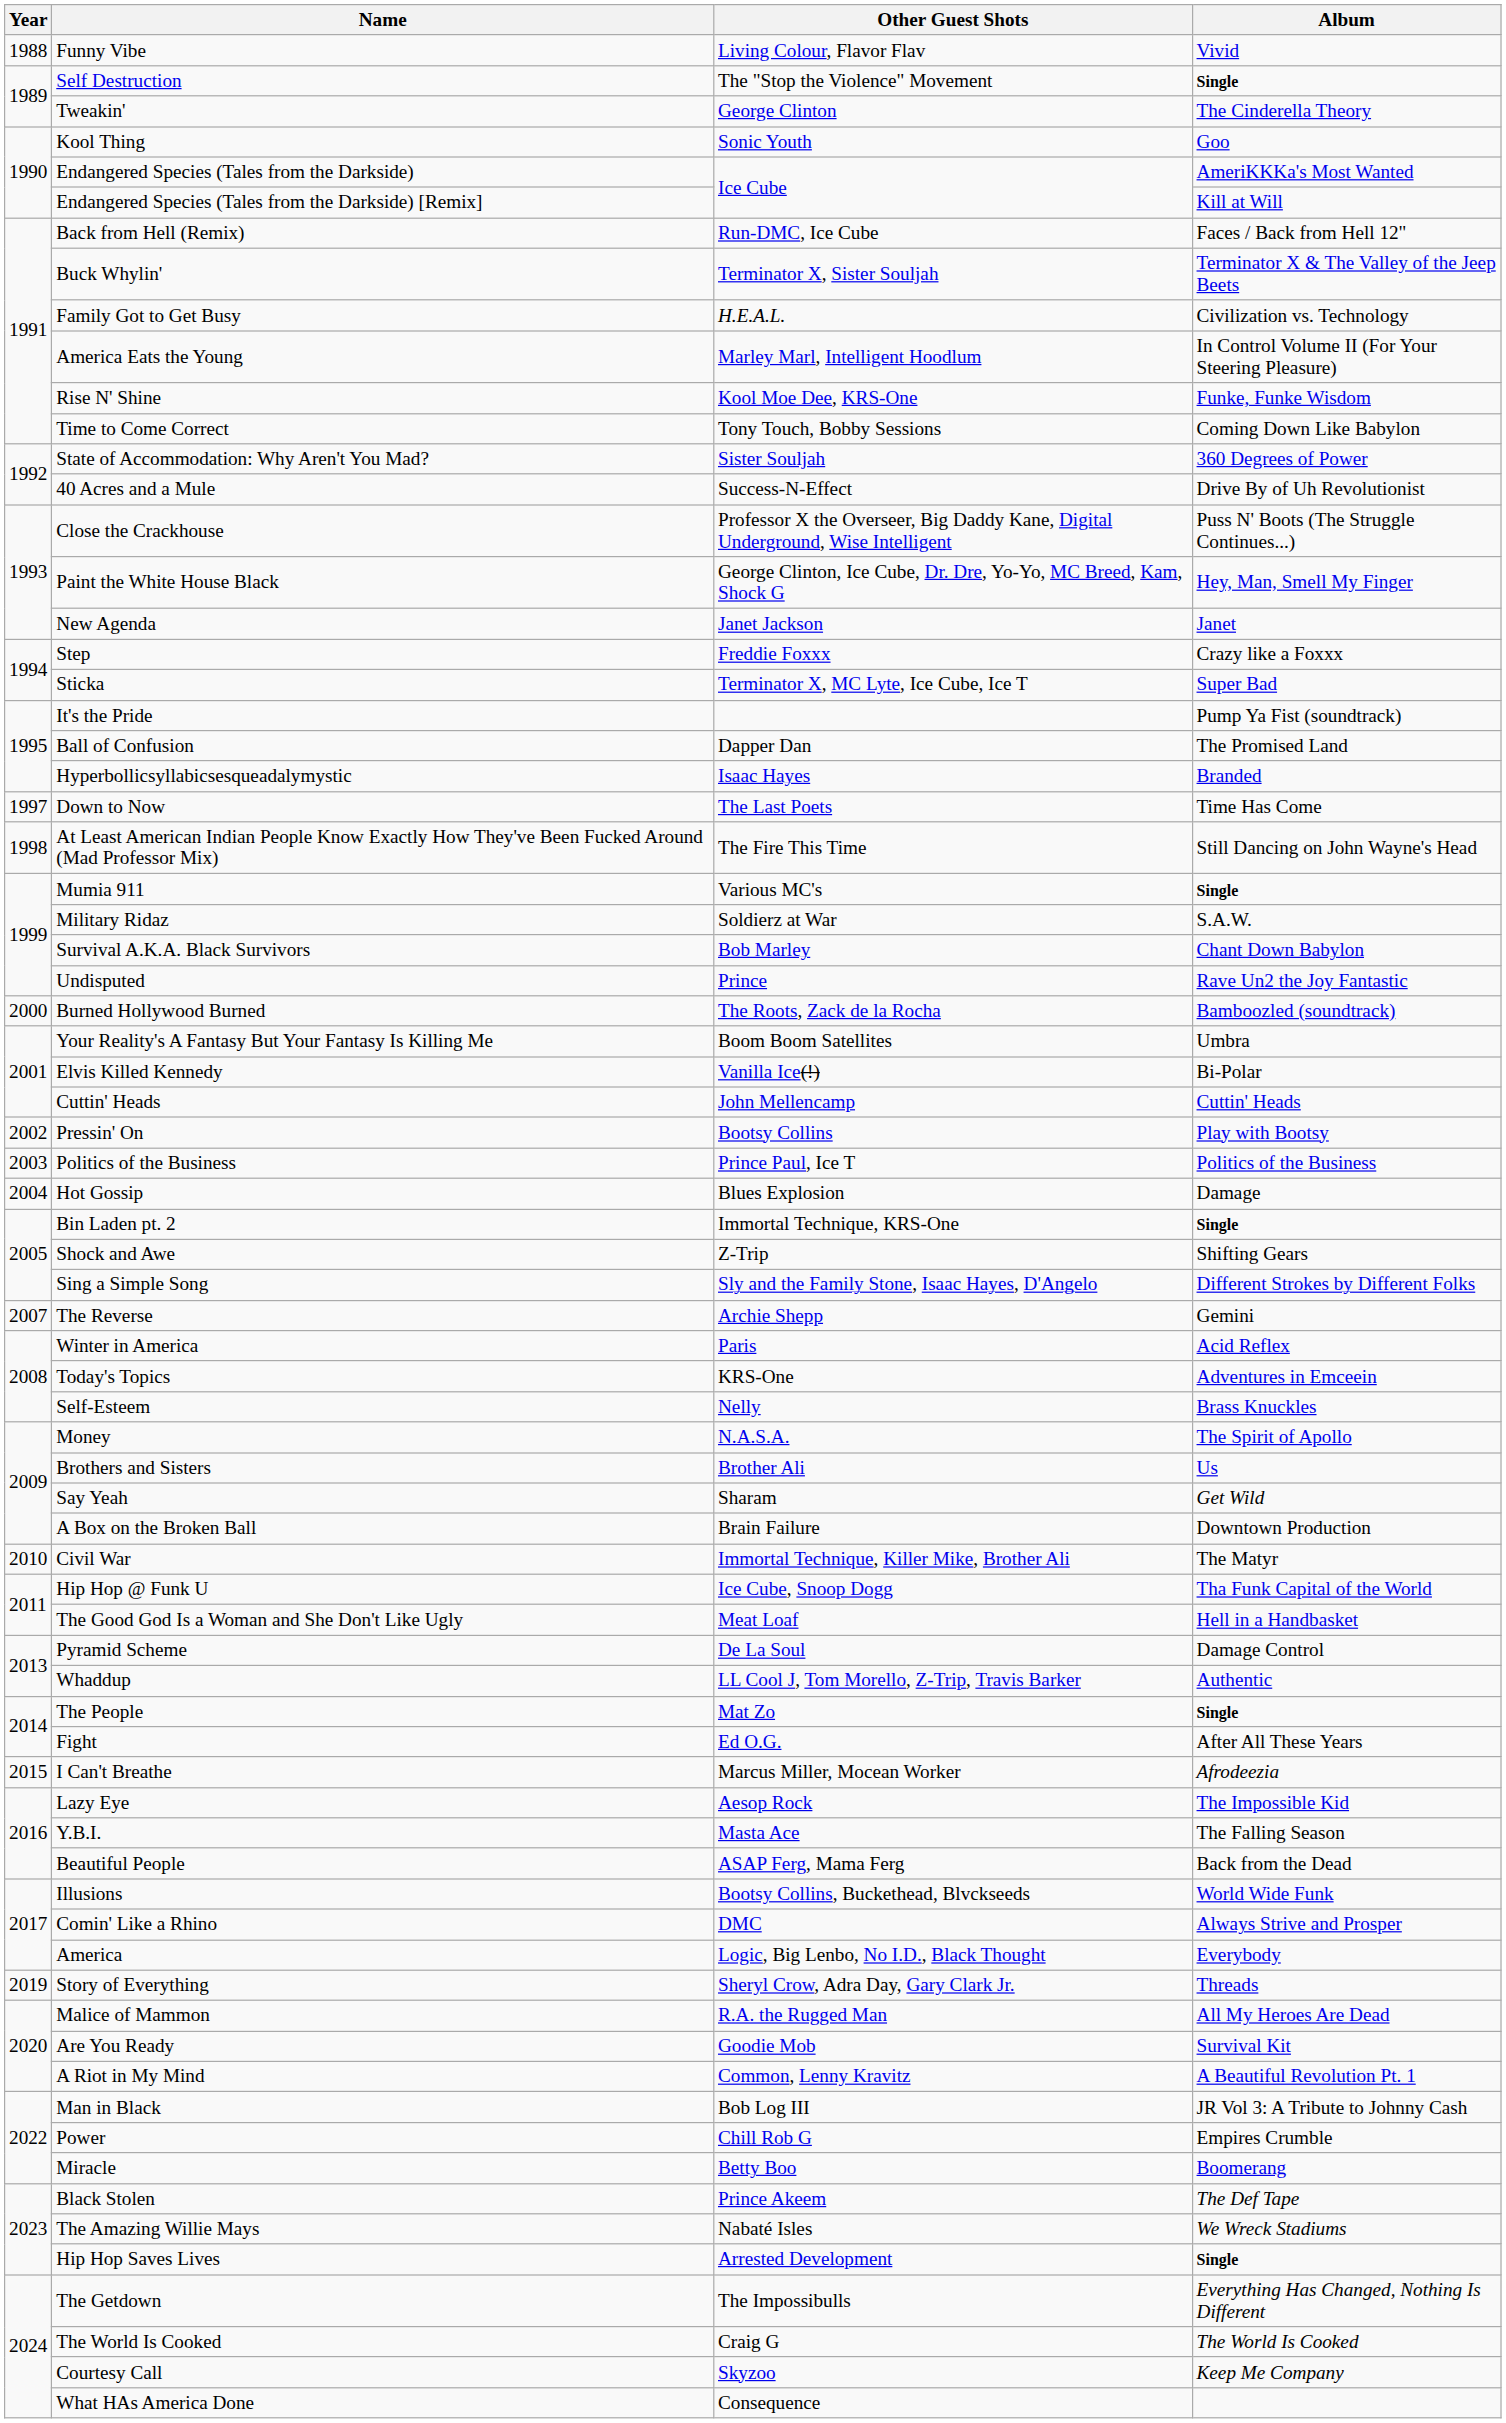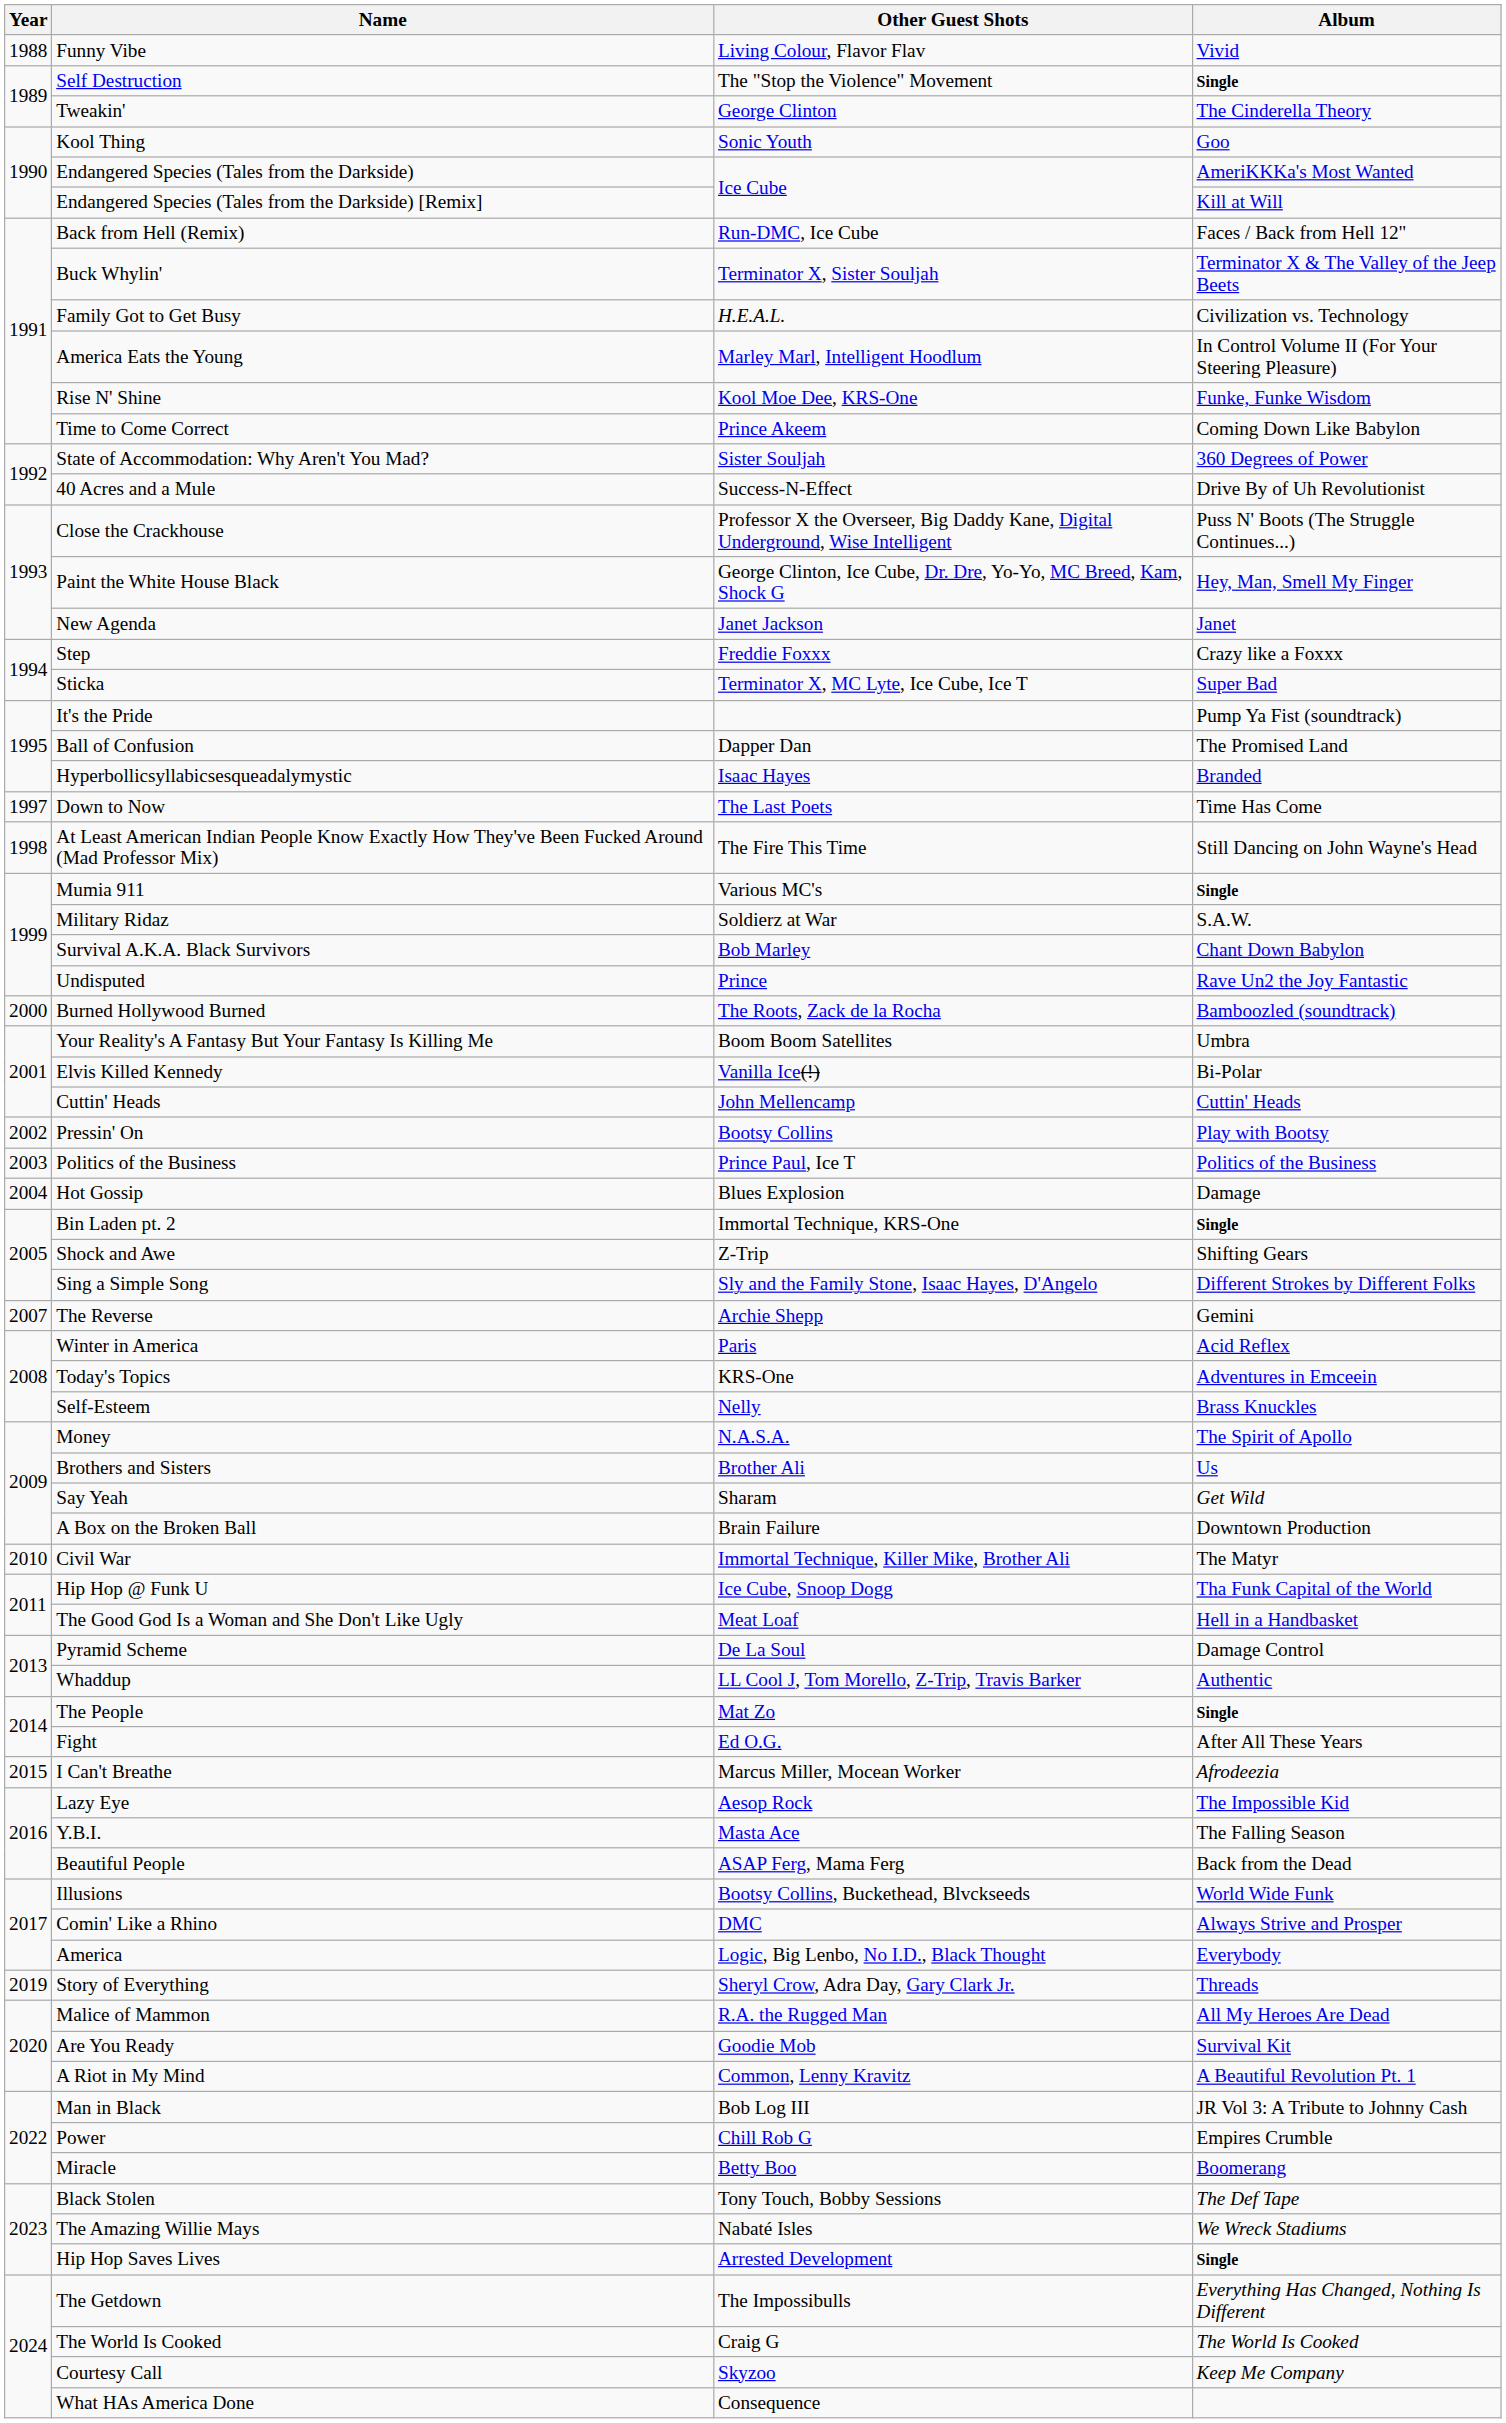(830, 428) Tony Touch, Bobby Sessions -> (772, 428) Prince Akeem
(772, 2198) Prince Akeem -> (830, 2198) Tony Touch, Bobby Sessions
